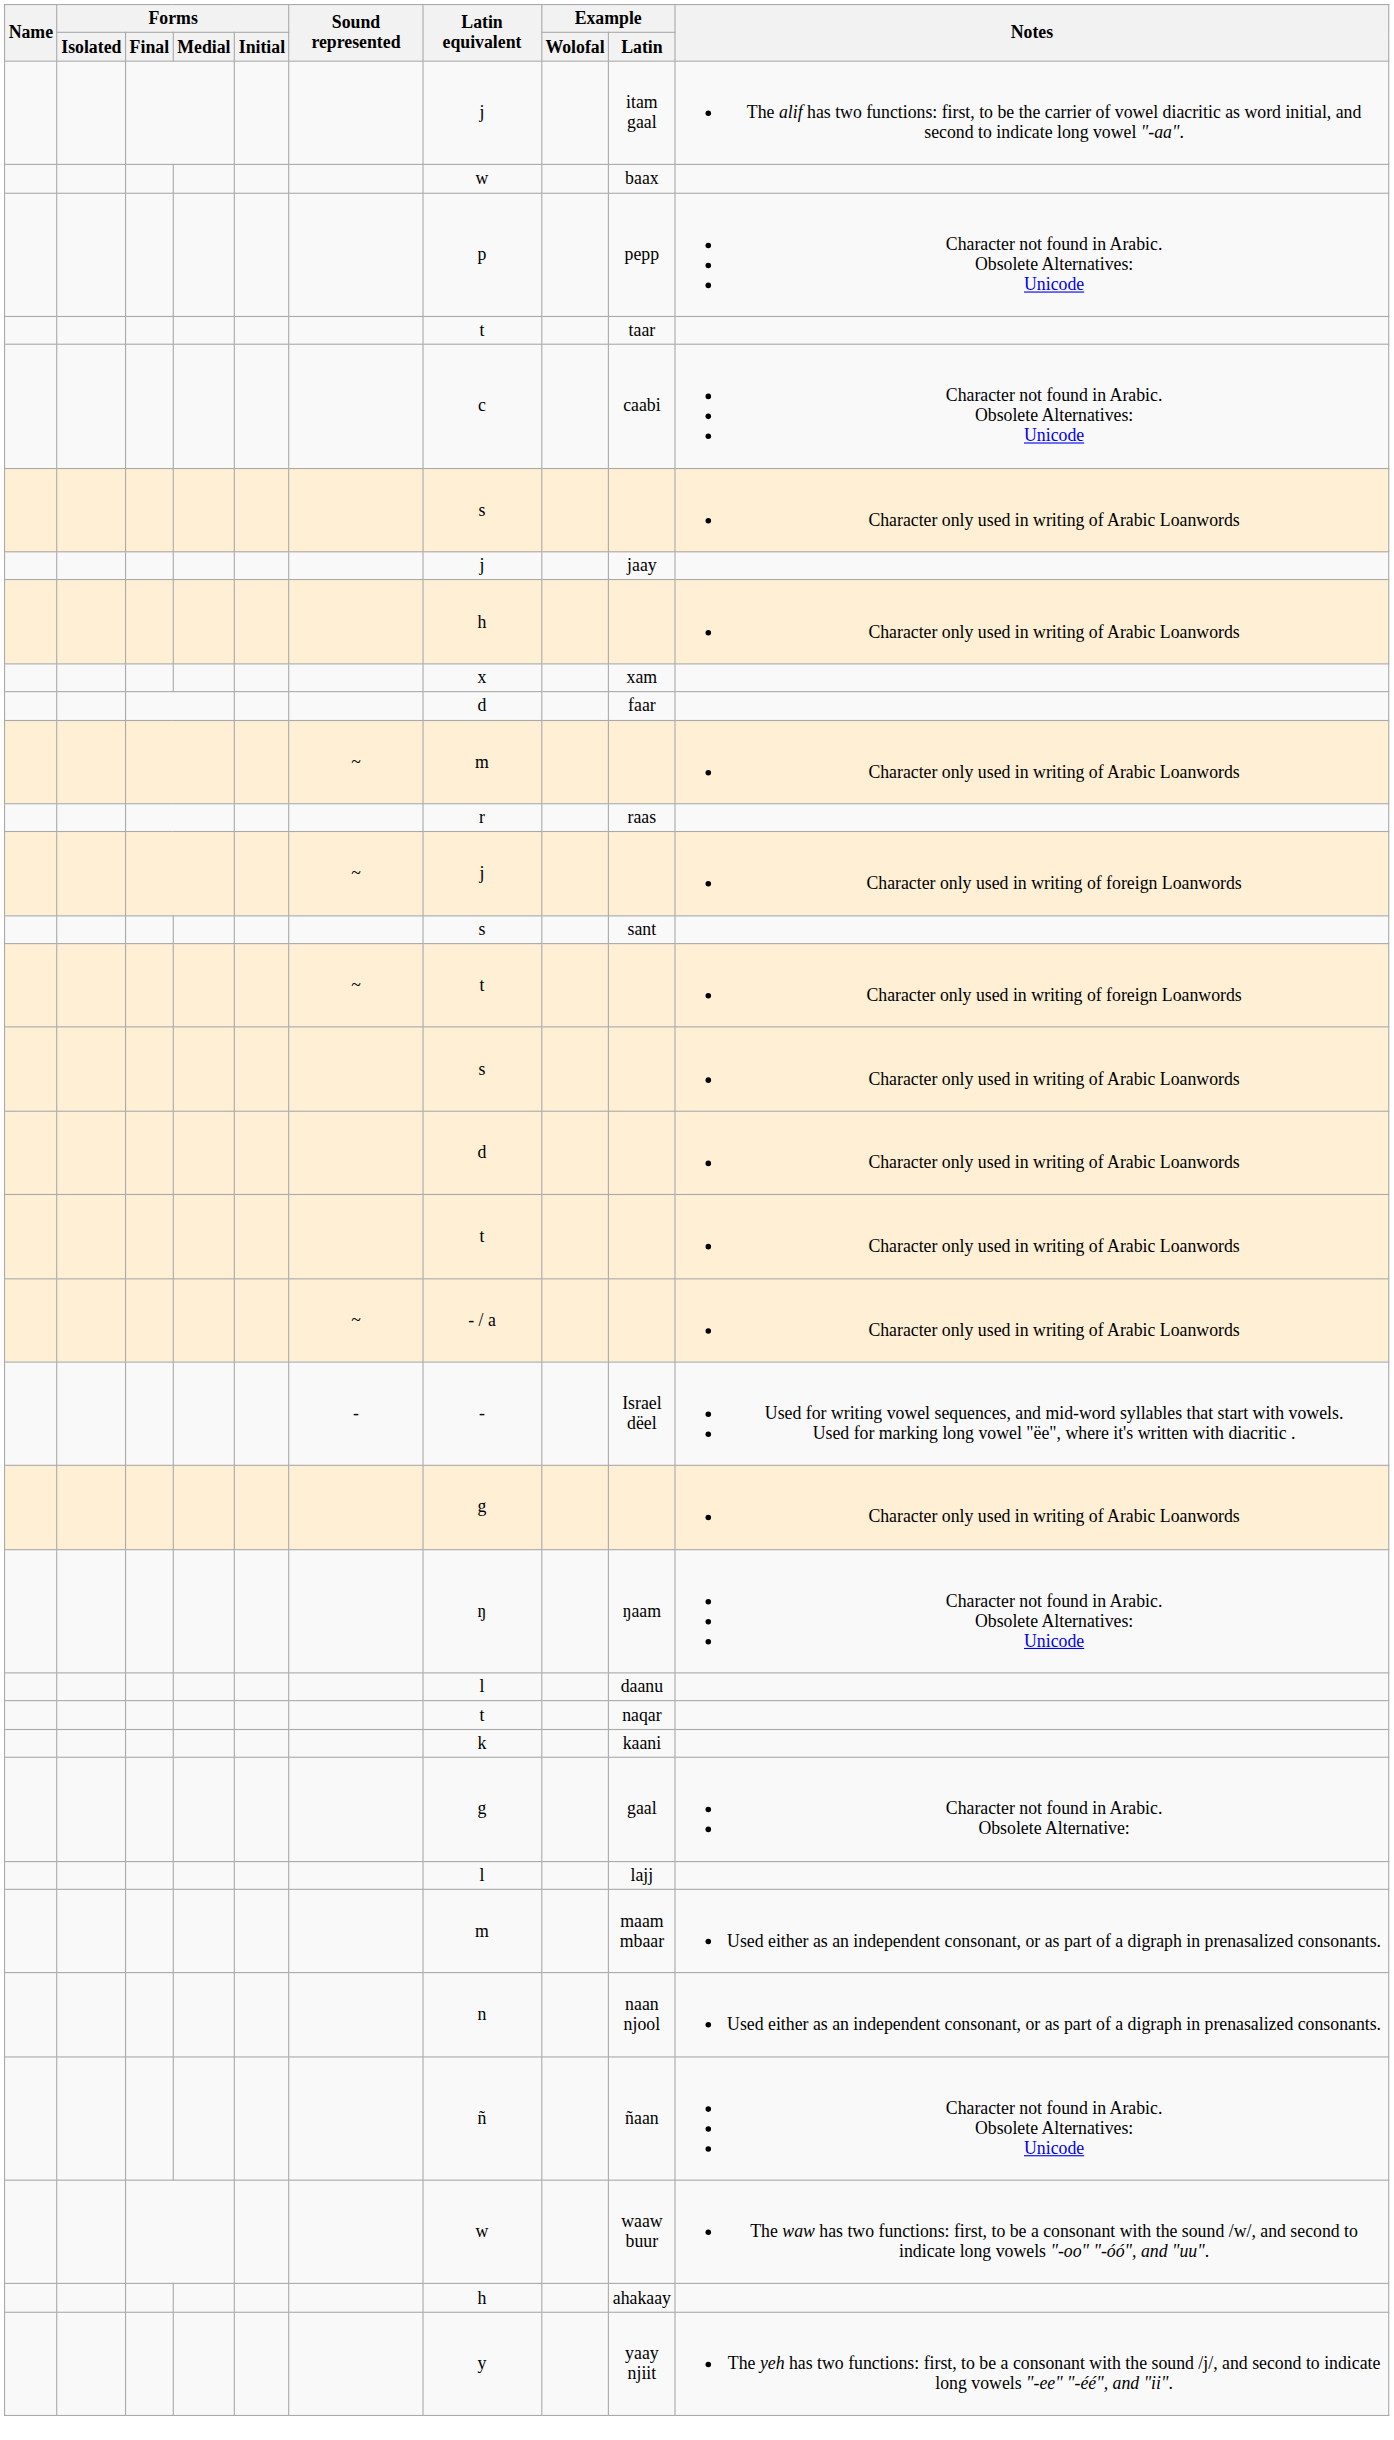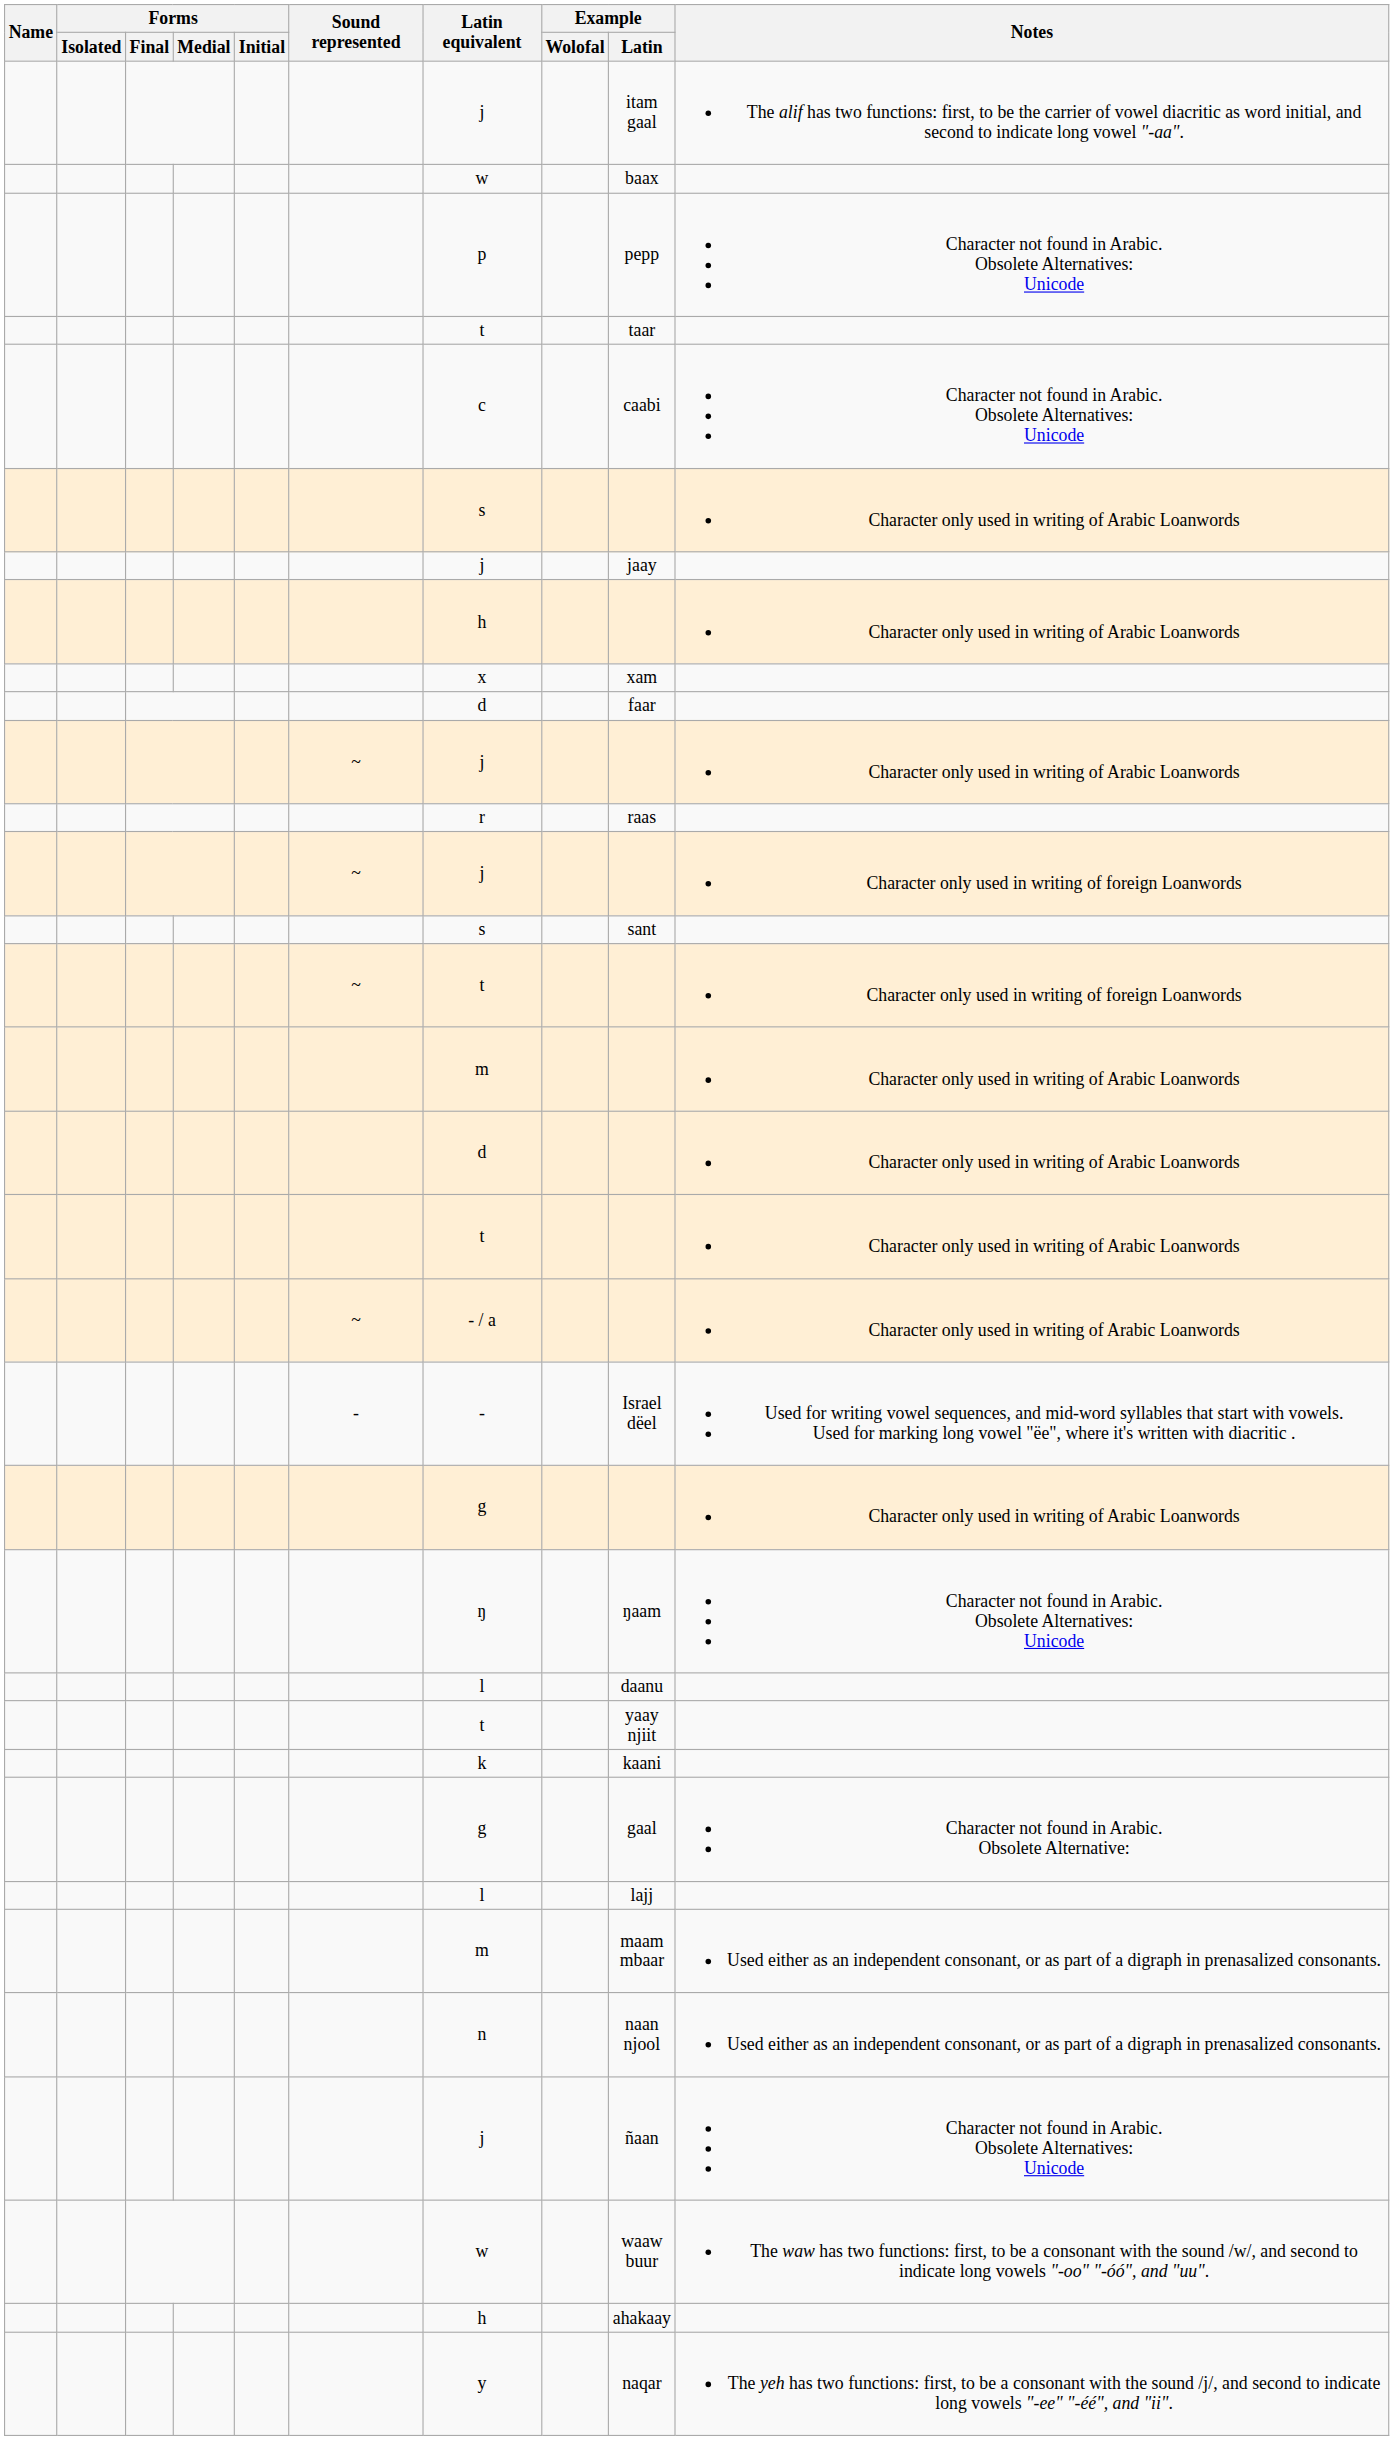(482, 761) m -> (482, 761) j
(482, 1069) s -> (482, 1069) m
(642, 1715) naqar -> (642, 1725) yaay njiit
(482, 2118) ñ -> (482, 2138) j
(642, 2363) yaay njiit -> (642, 2383) naqar
